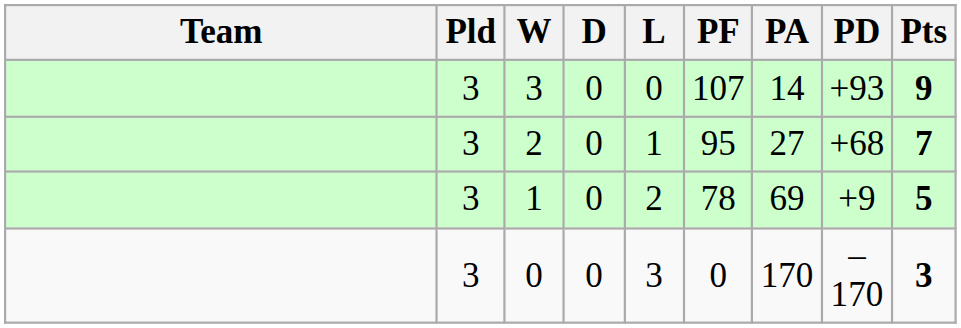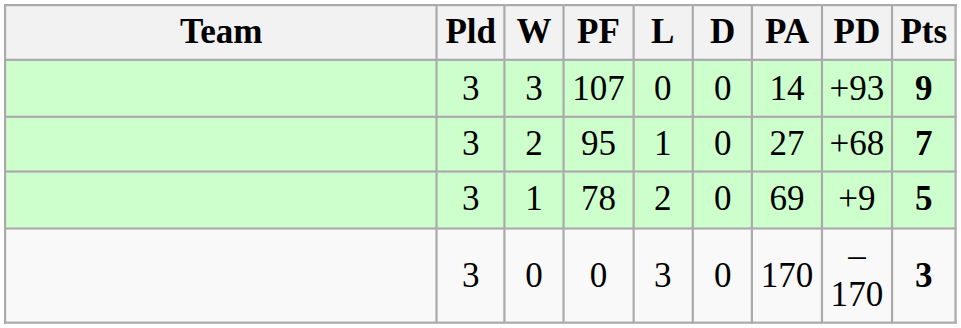columns swapped: (594, 32) <-> (718, 32)
